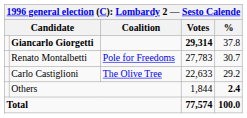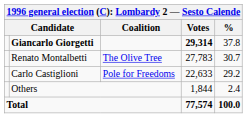(139, 58) Pole for Freedoms -> (132, 58) The Olive Tree
(132, 74) The Olive Tree -> (139, 74) Pole for Freedoms
(234, 89) bold -> (234, 89) normal
